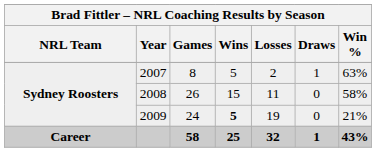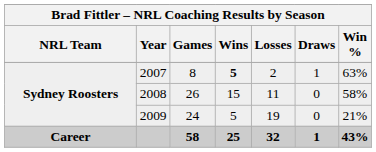(233, 72) normal -> (233, 72) bold
(233, 115) bold -> (233, 115) normal
